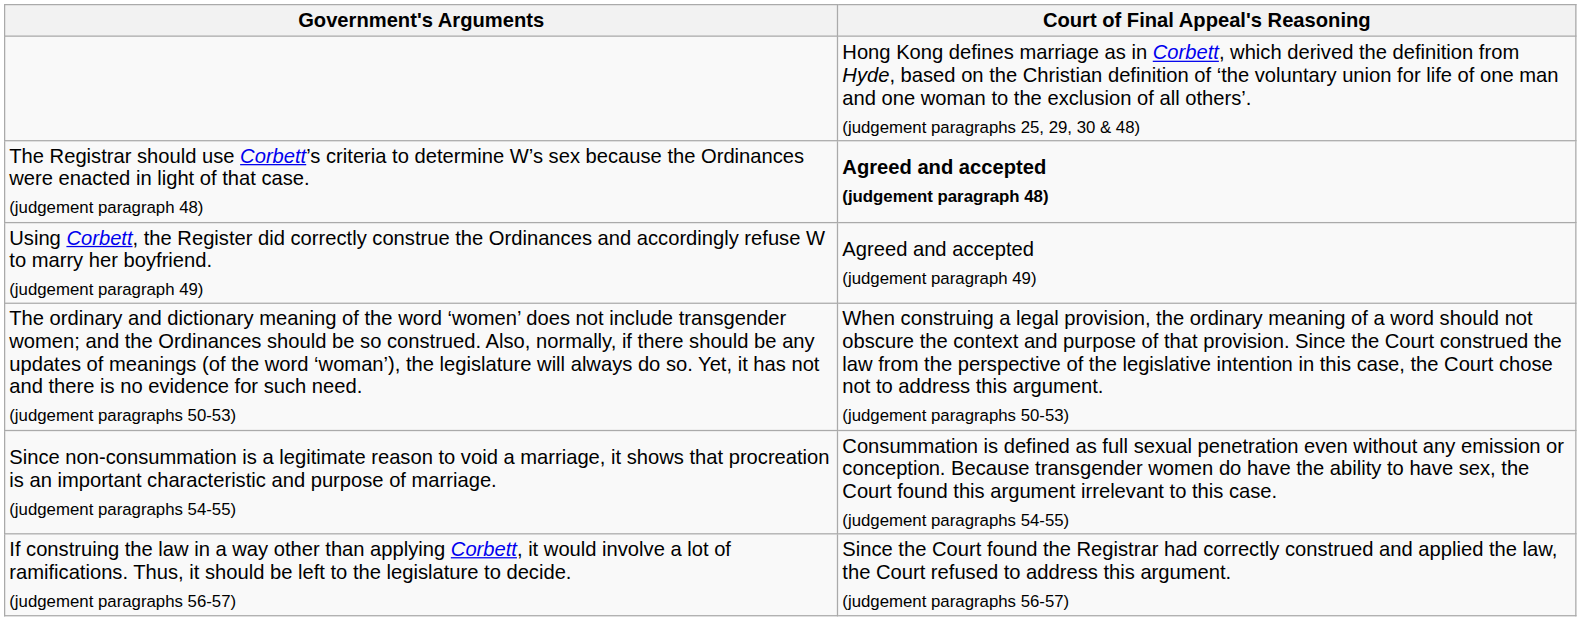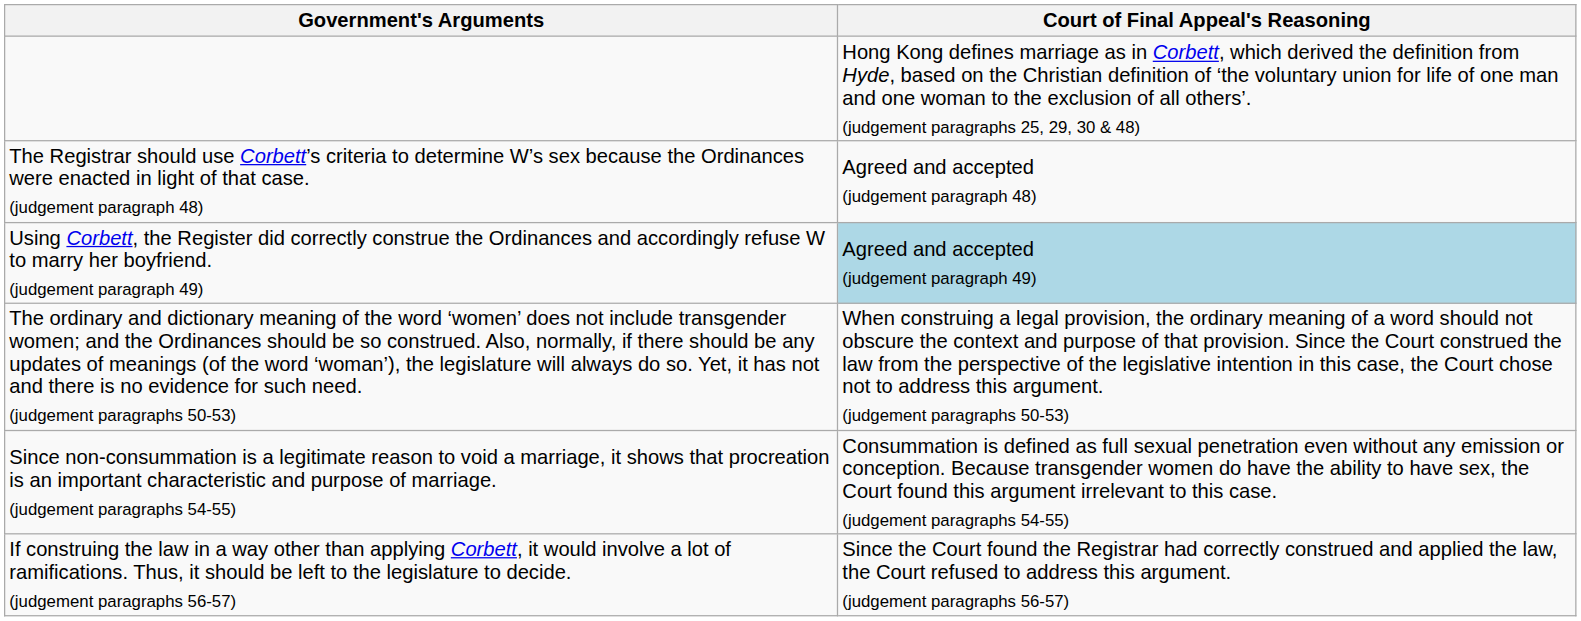(945, 181) bold -> (939, 181) normal
(939, 263) no background -> (939, 263) lightblue background
